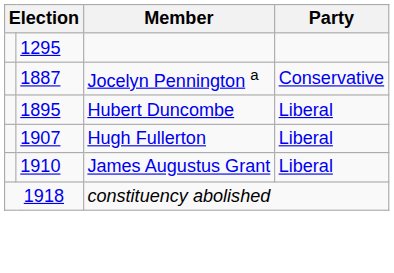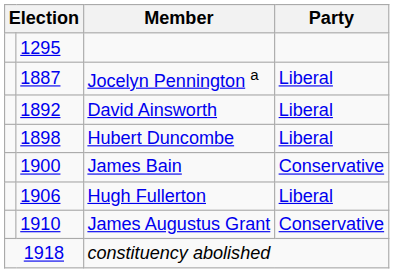(331, 78) Conservative -> (306, 78) Liberal
+ row: (152, 109)
(40, 109) 1895 -> (40, 138) 1898
+ row: (135, 167)
(40, 138) 1907 -> (40, 195) 1906
(306, 167) Liberal -> (331, 224) Conservative
